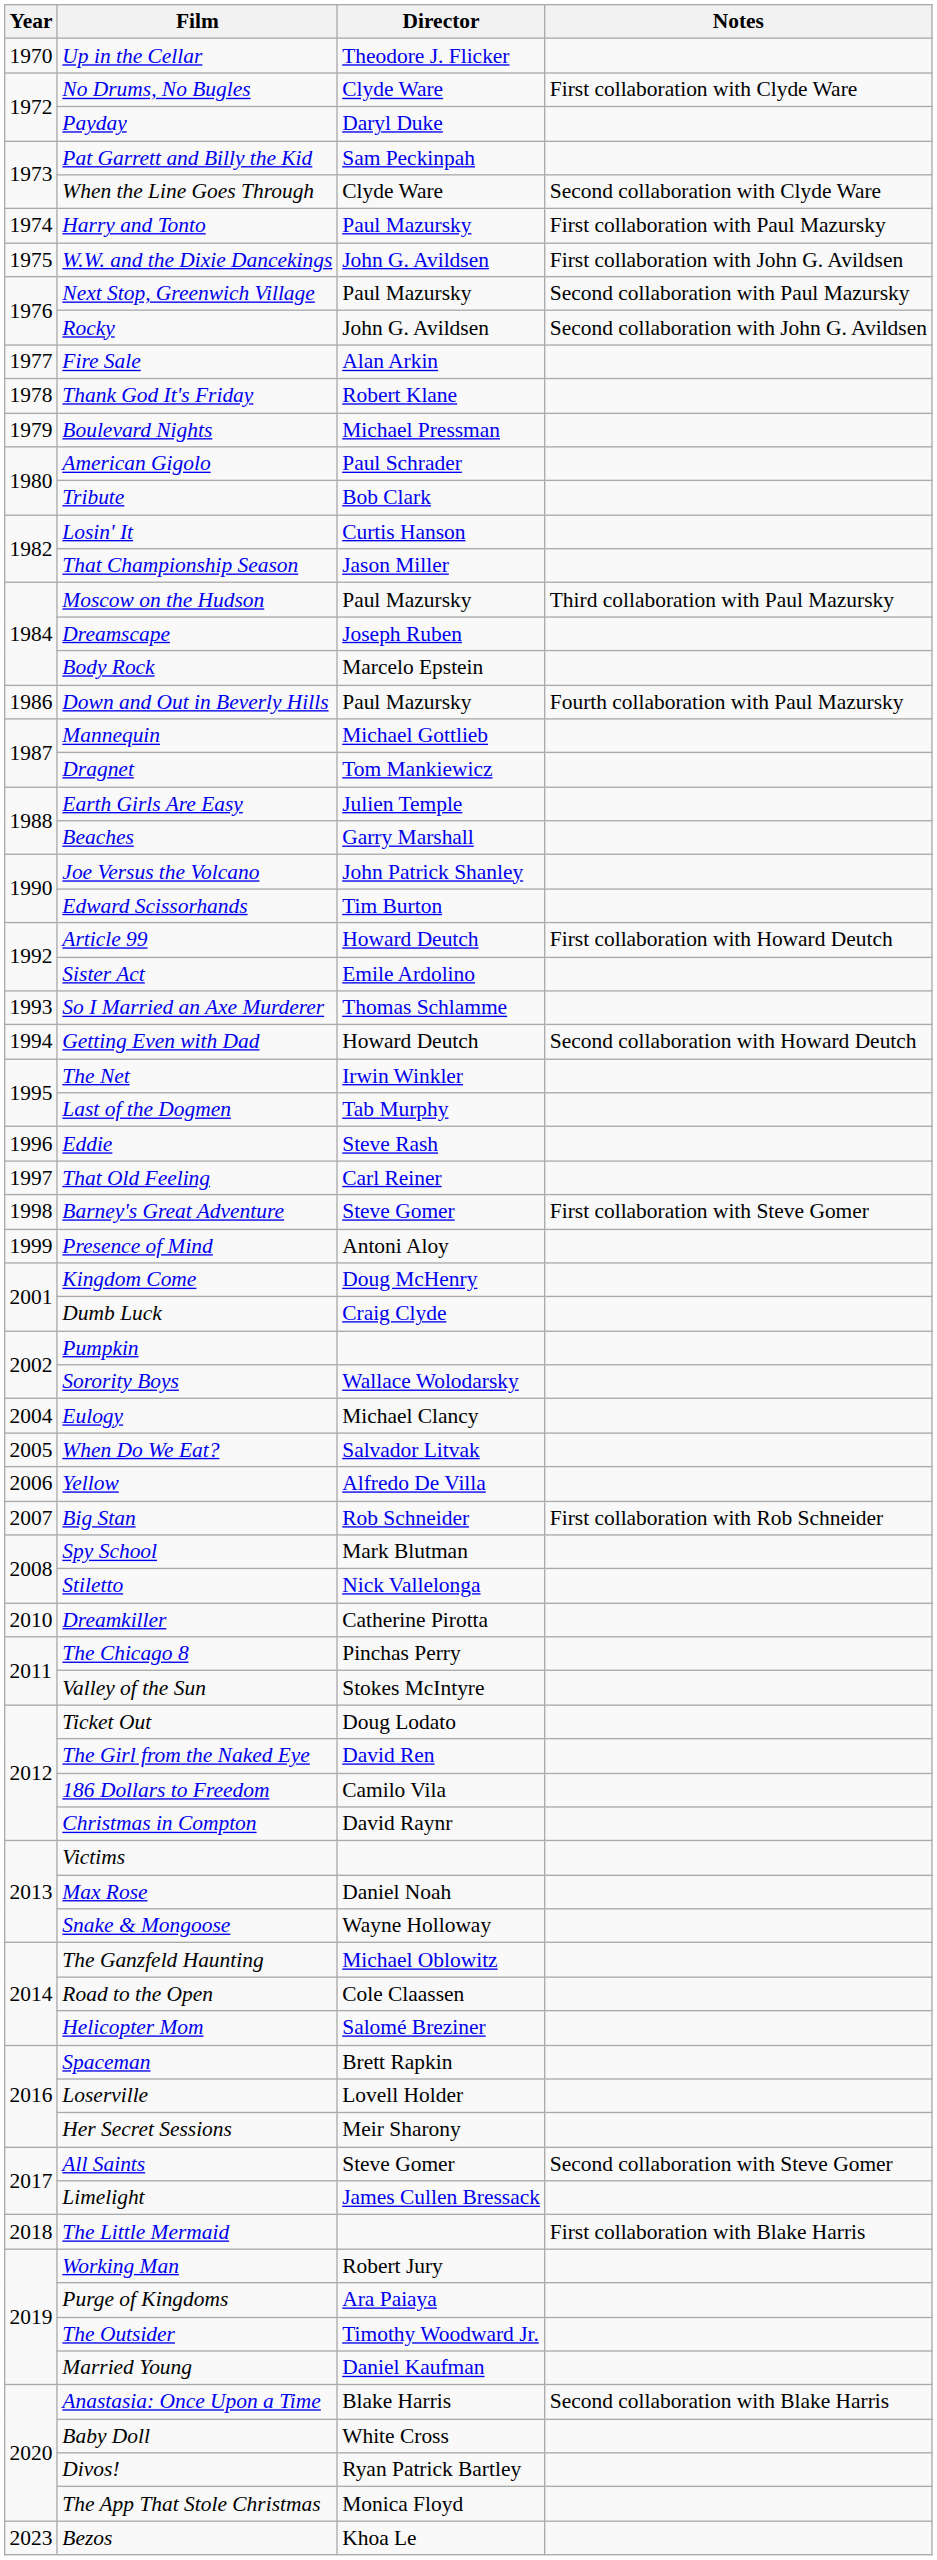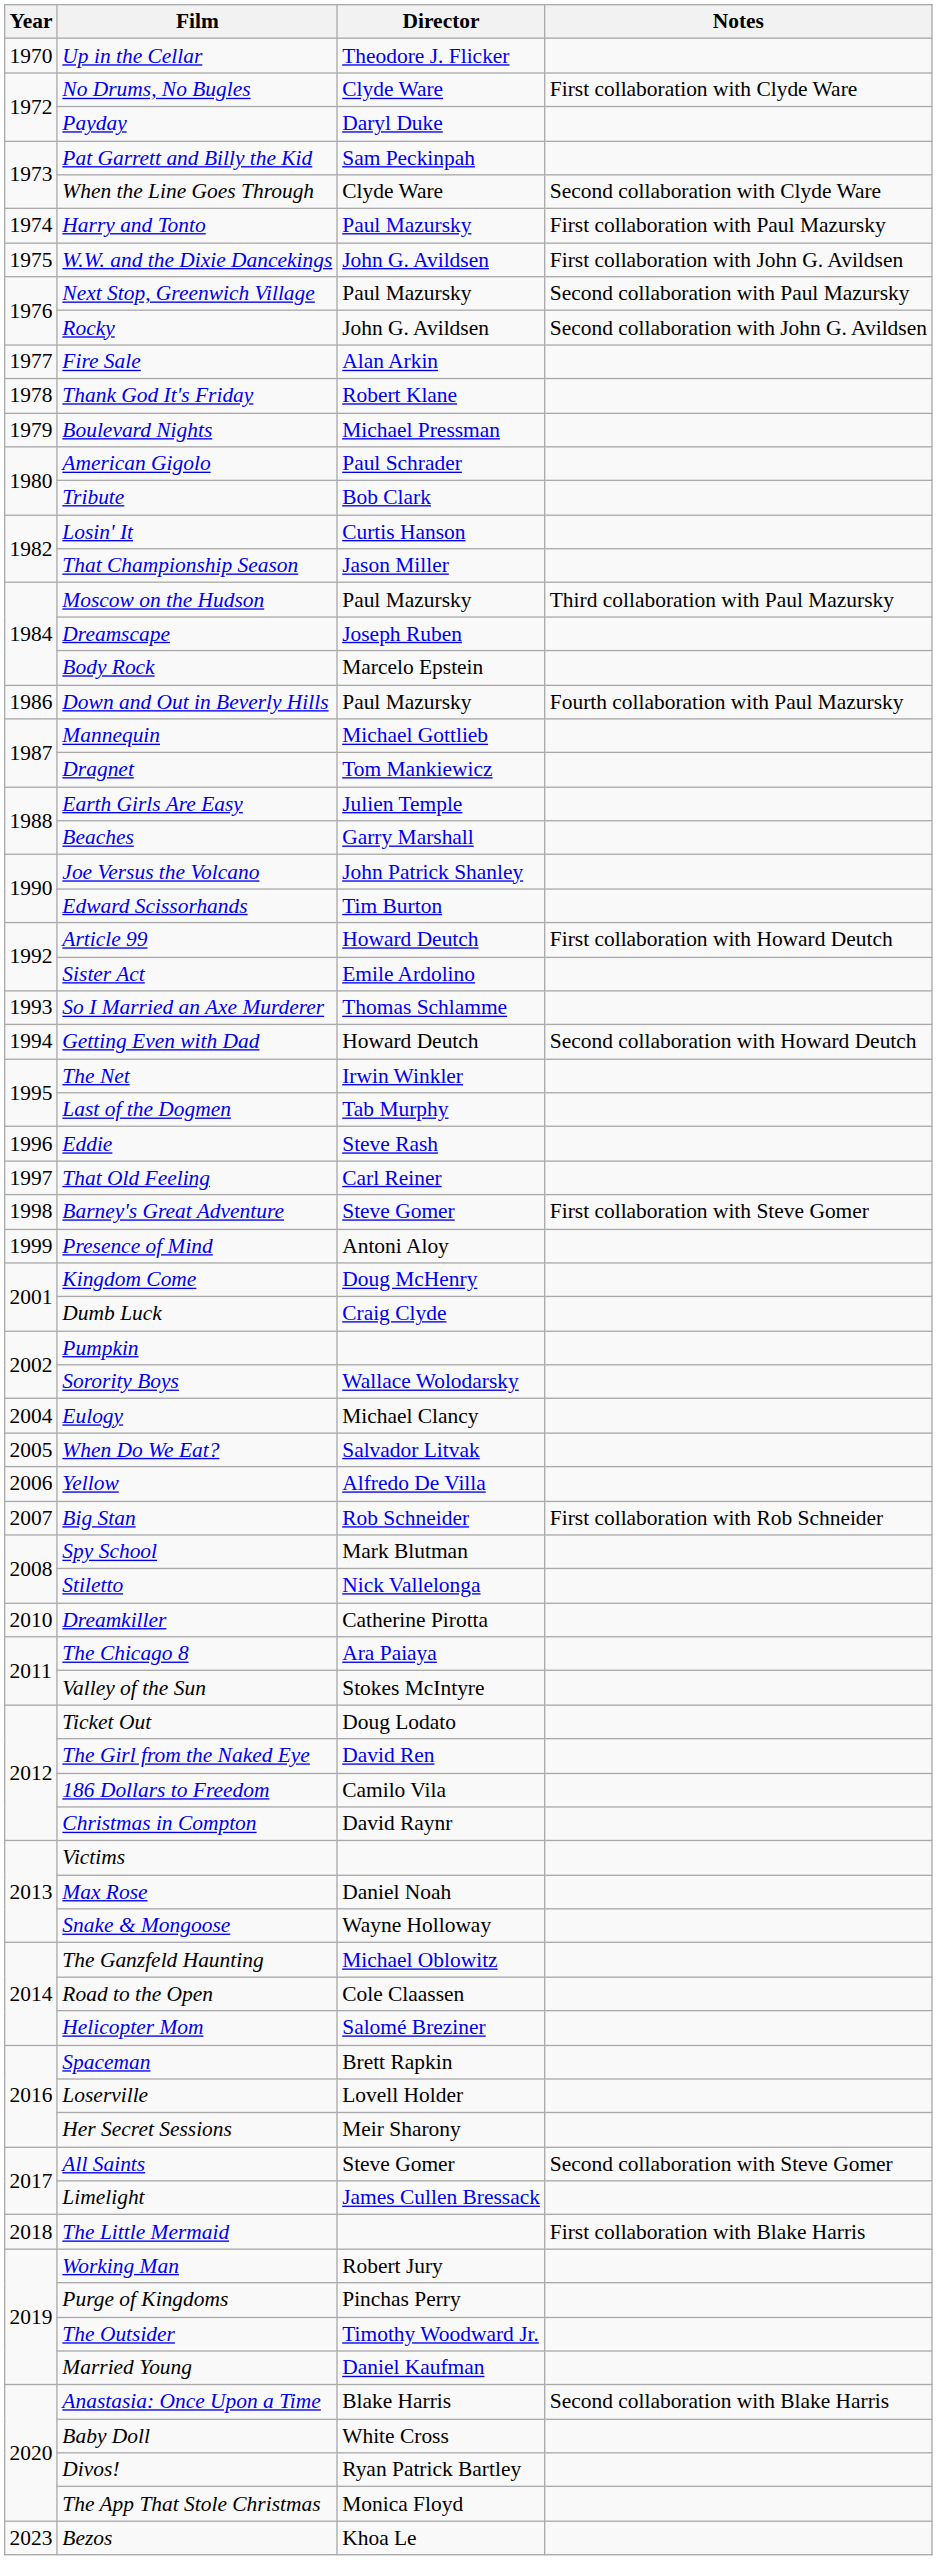(401, 1653) Pinchas Perry -> (390, 1653) Ara Paiaya
(390, 2299) Ara Paiaya -> (401, 2299) Pinchas Perry
